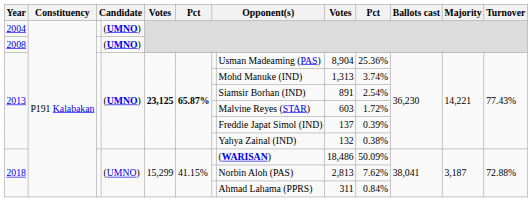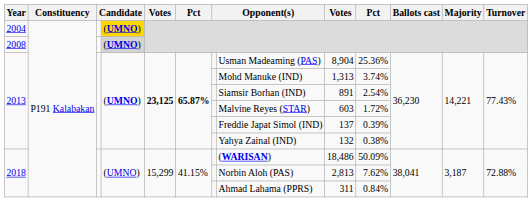(122, 28) no background -> (122, 28) gold background
(122, 44) no background -> (122, 44) lightgrey background
